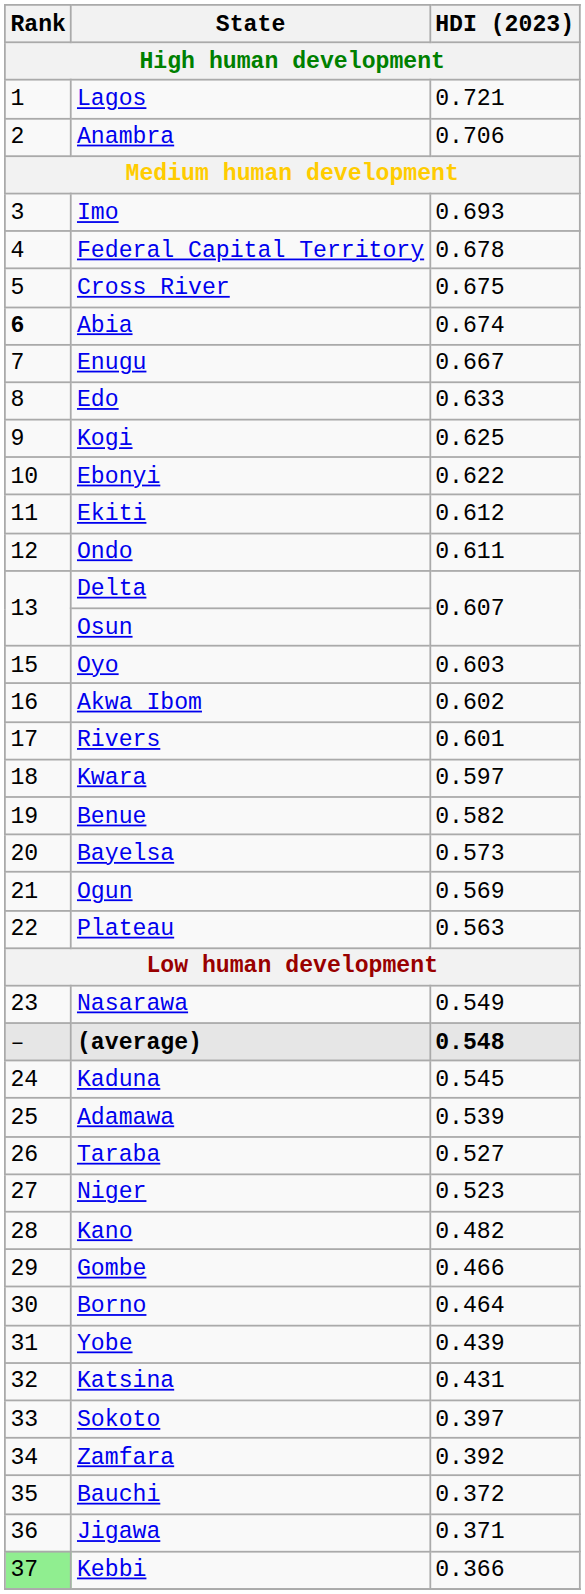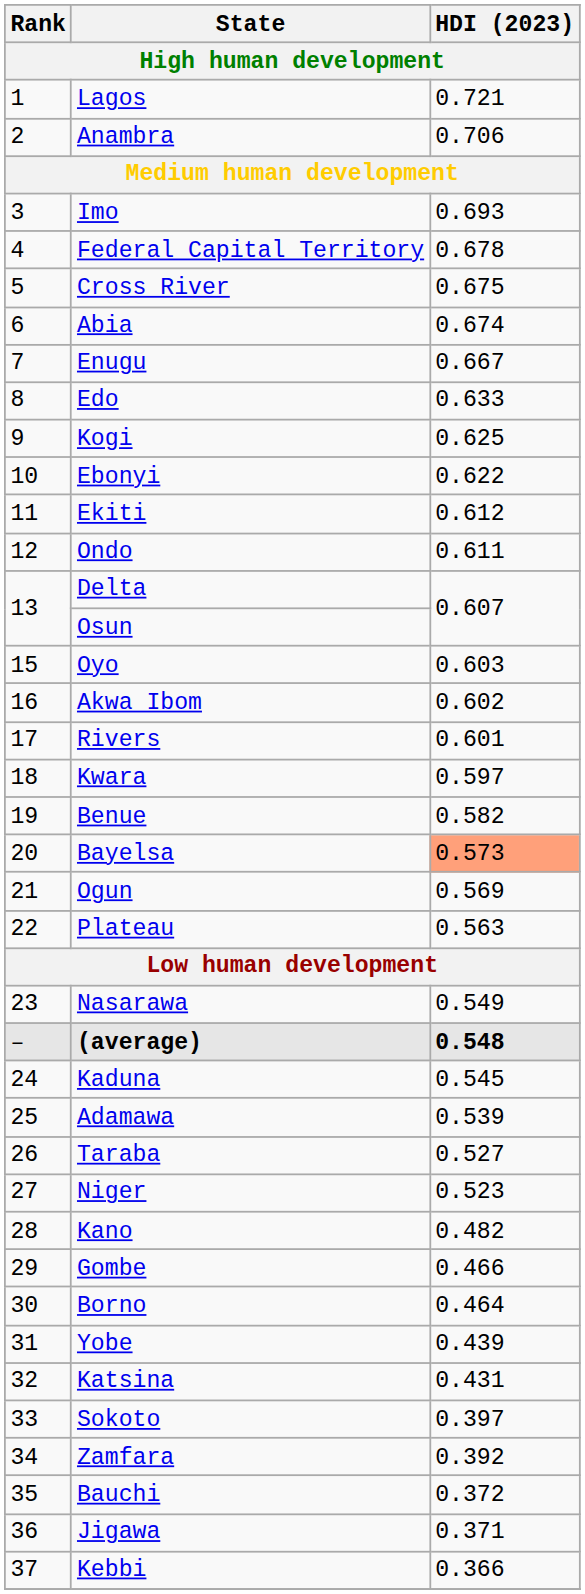(17, 325) bold -> (17, 325) normal
(470, 853) no background -> (470, 853) lightsalmon background
(24, 1570) lightgreen background -> (24, 1570) no background
